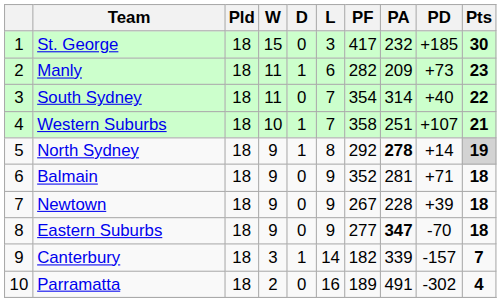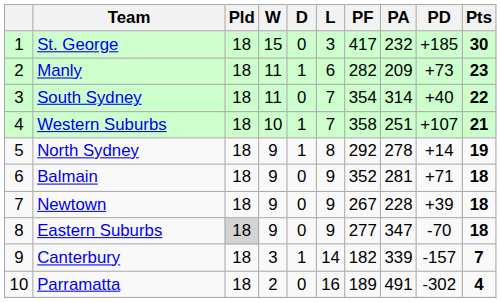(399, 151) bold -> (399, 151) normal
(479, 151) lightgrey background -> (479, 151) no background
(242, 230) no background -> (242, 230) lightgrey background
(399, 230) bold -> (399, 230) normal
